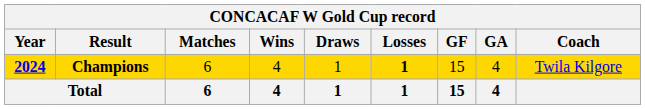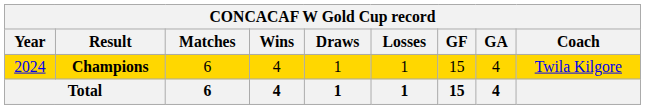(30, 66) bold -> (30, 66) normal
(404, 66) bold -> (404, 66) normal
